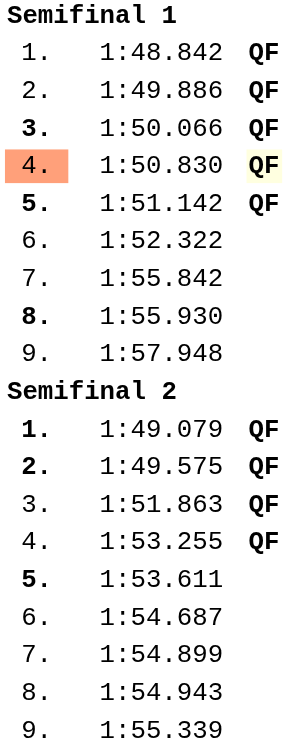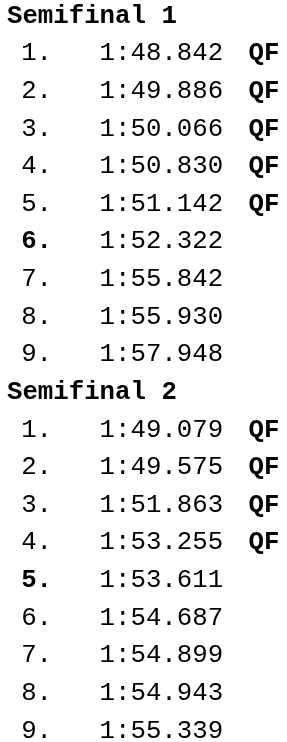(37, 129) bold -> (37, 129) normal
(37, 166) lightsalmon background -> (37, 166) no background
(264, 166) lightyellow background -> (264, 166) no background
(37, 204) bold -> (37, 204) normal
(37, 242) normal -> (37, 242) bold
(37, 317) bold -> (37, 317) normal
(37, 430) bold -> (37, 430) normal
(37, 467) bold -> (37, 467) normal
